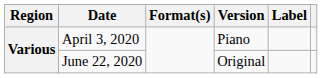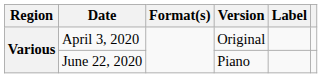(234, 38) Piano -> (241, 38) Original
(241, 61) Original -> (234, 61) Piano
